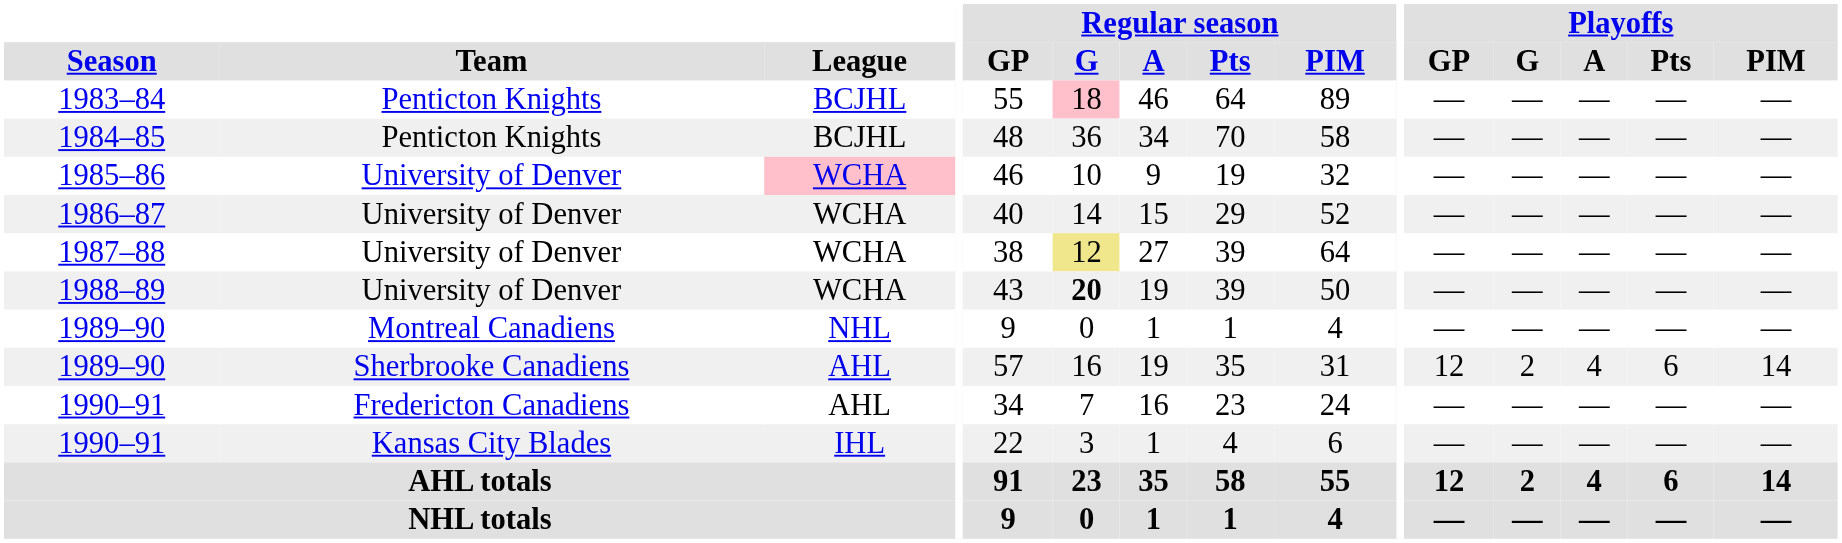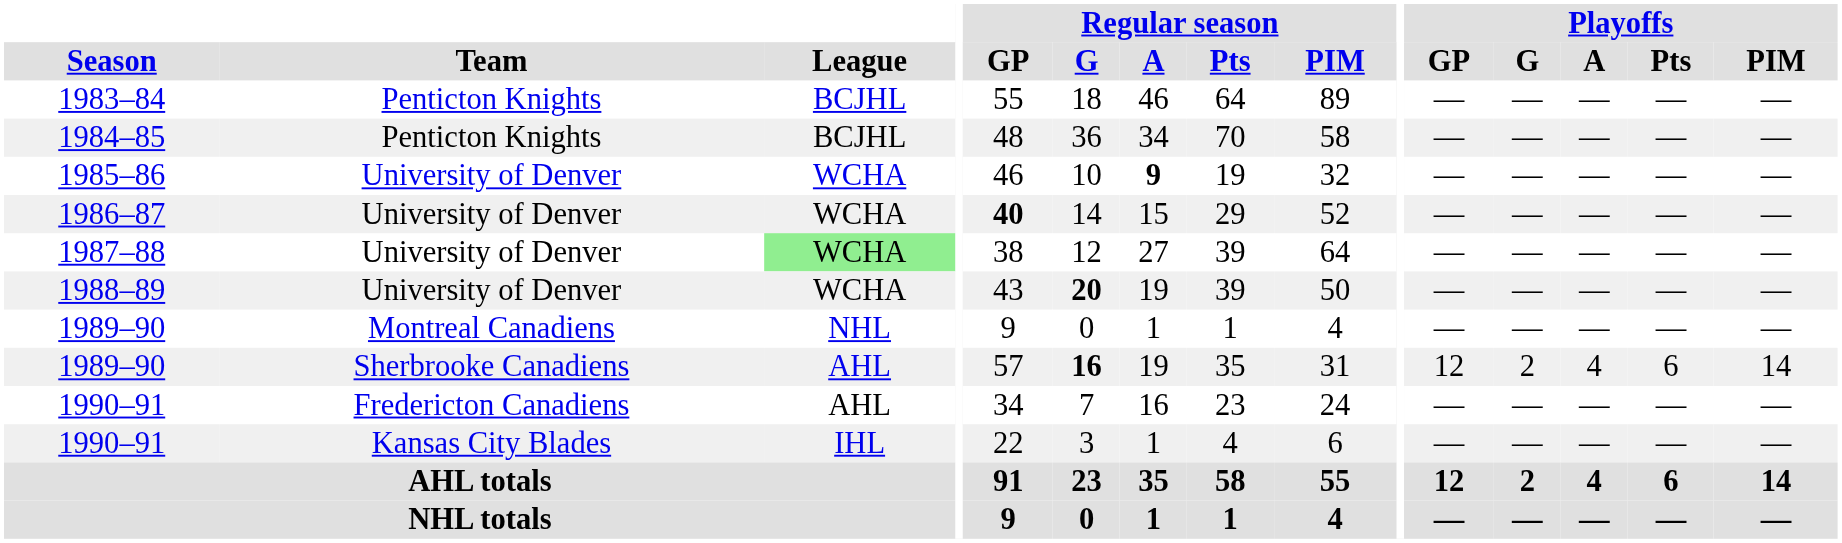(1087, 99) pink background -> (1087, 99) no background
(860, 175) pink background -> (860, 175) no background
(1153, 175) normal -> (1153, 175) bold
(1008, 213) normal -> (1008, 213) bold
(860, 251) no background -> (860, 251) lightgreen background
(1087, 251) khaki background -> (1087, 251) no background
(1087, 366) normal -> (1087, 366) bold
